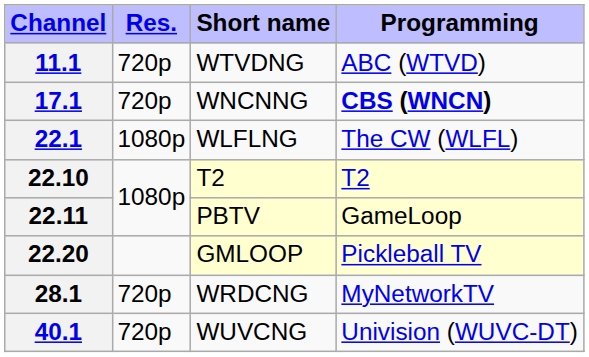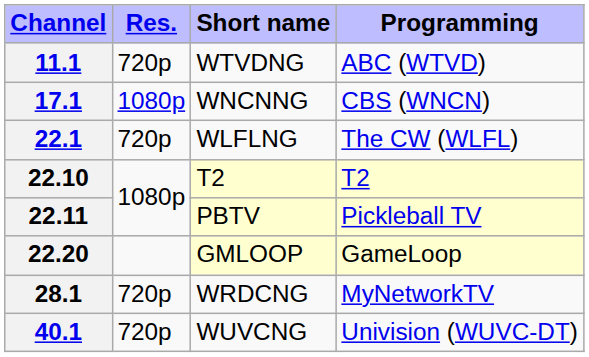(145, 100) 720p -> (151, 100) 1080p
(416, 100) bold -> (416, 100) normal
(151, 139) 1080p -> (145, 139) 720p
(402, 216) GameLoop -> (411, 216) Pickleball TV
(411, 255) Pickleball TV -> (402, 255) GameLoop
